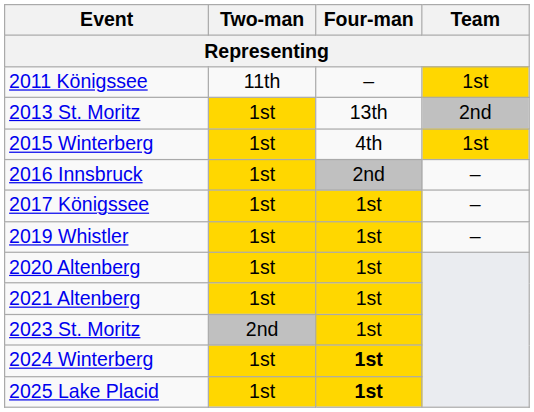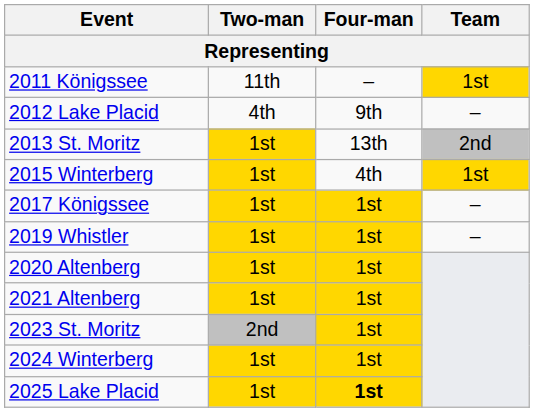+ row: (84, 112)
- row: (76, 174)
(369, 360) bold -> (369, 360) normal
